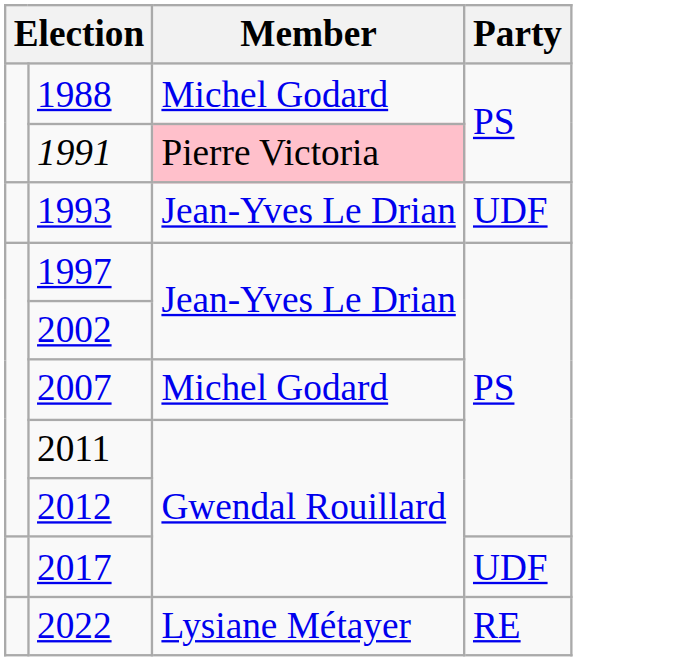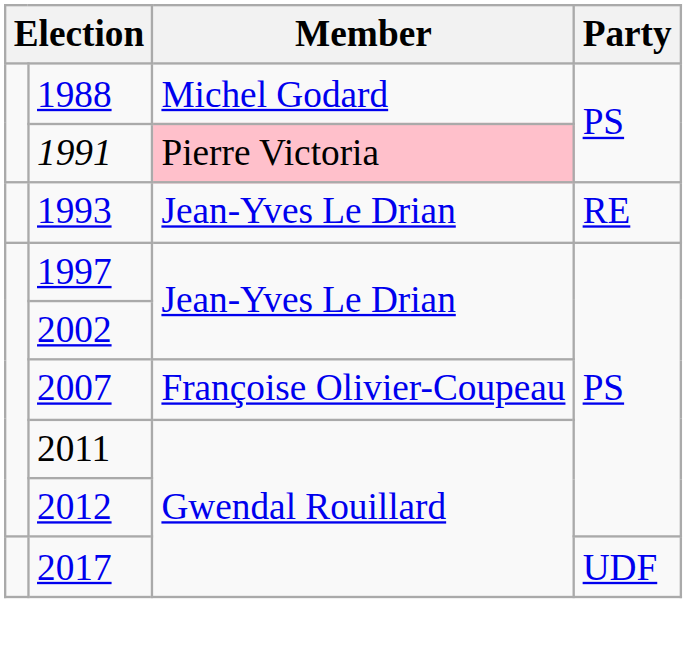(510, 211) UDF -> (606, 211) RE
(275, 388) Michel Godard -> (363, 388) Françoise Olivier-Coupeau
- row: (74, 625)
